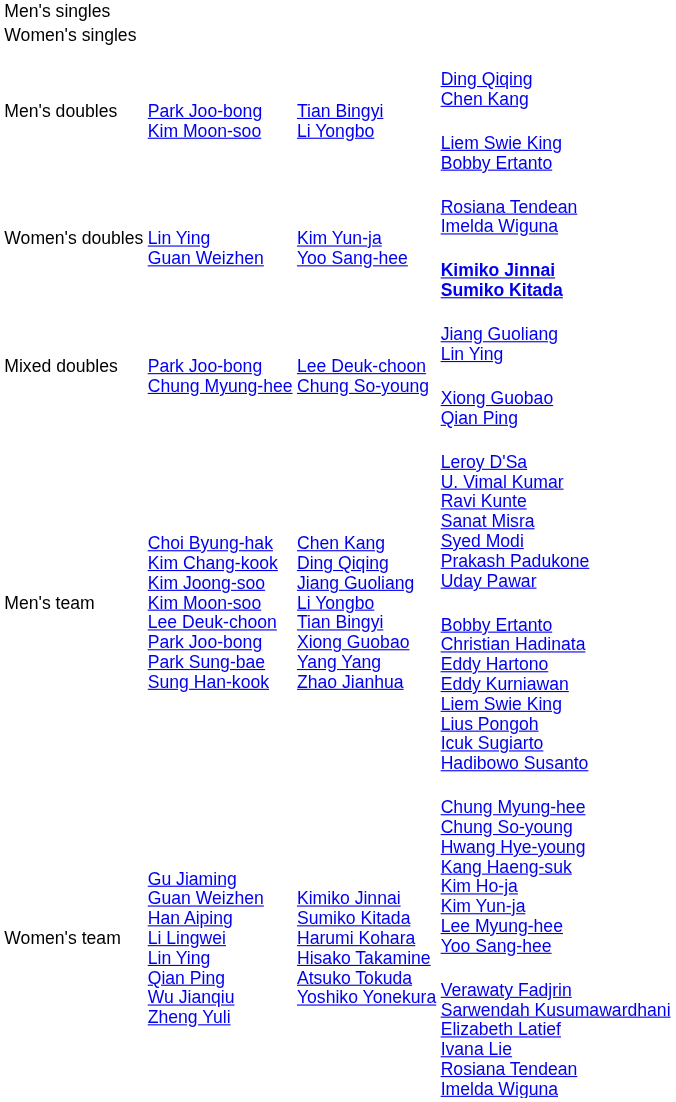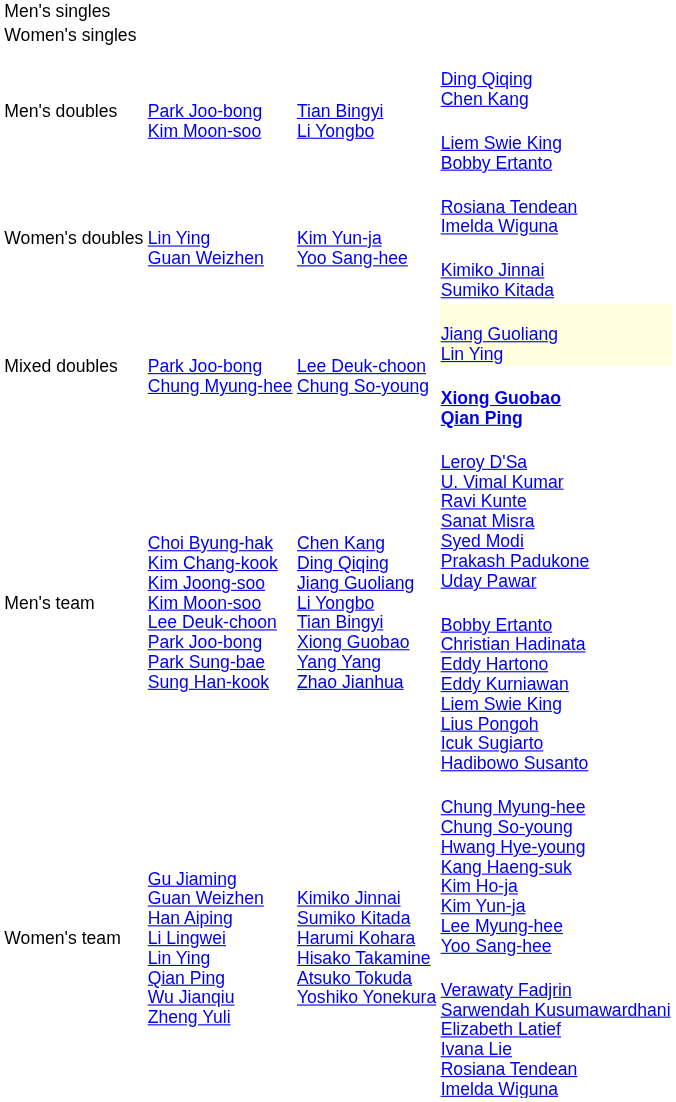(502, 280) bold -> (497, 280) normal
(499, 344) no background -> (499, 344) lightyellow background
(497, 408) normal -> (501, 408) bold
